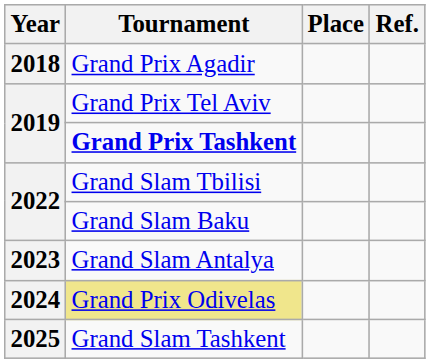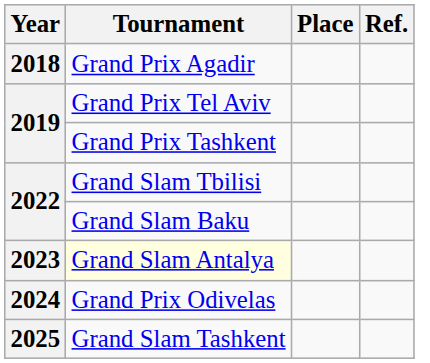(184, 142) bold -> (174, 142) normal
(173, 260) no background -> (173, 260) lightyellow background
(173, 299) khaki background -> (173, 299) no background
